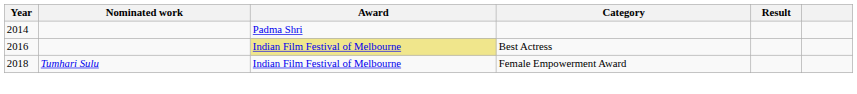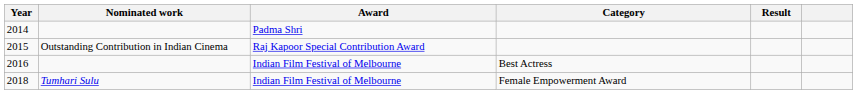+ row: (18, 47)
(327, 47) khaki background -> (327, 64) no background
